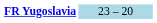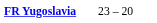(116, 11) lightblue background -> (116, 11) no background
